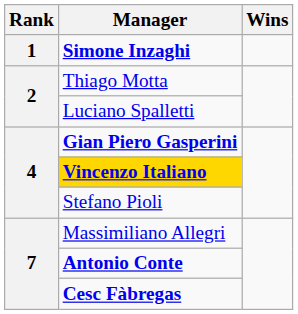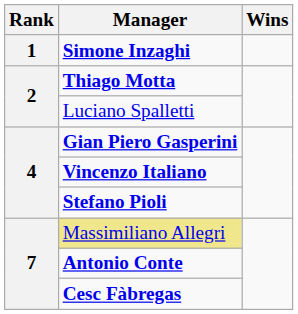(115, 80) normal -> (119, 80) bold
(135, 171) gold background -> (135, 171) no background
(113, 202) normal -> (115, 202) bold
(144, 232) no background -> (144, 232) khaki background
